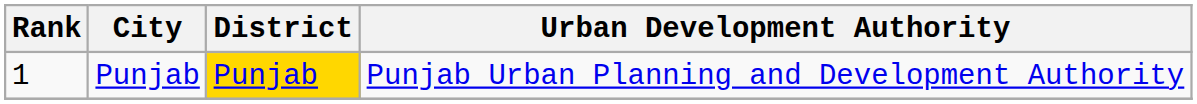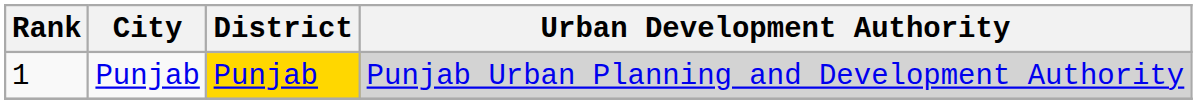(775, 76) no background -> (775, 76) lightgrey background
